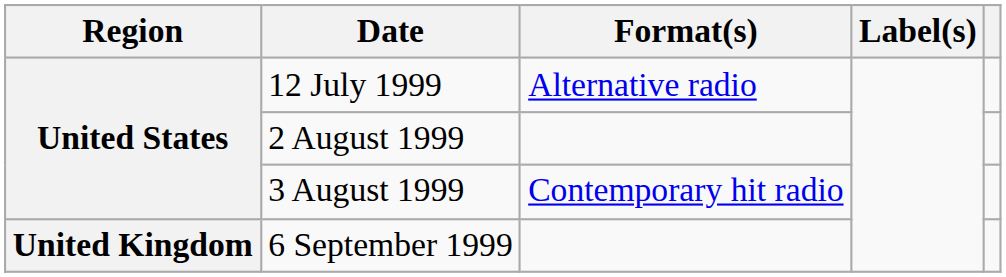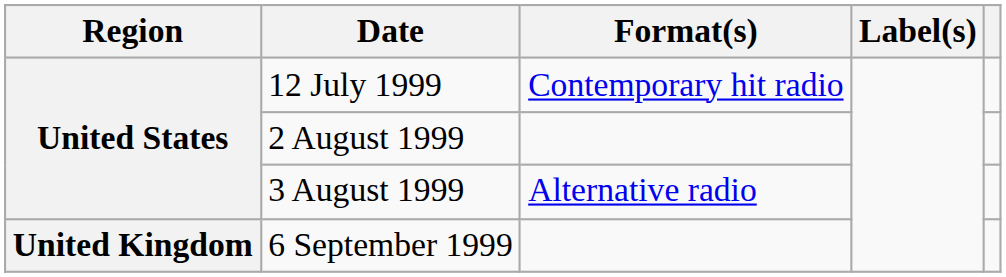(642, 84) Alternative radio -> (686, 84) Contemporary hit radio
(686, 191) Contemporary hit radio -> (642, 191) Alternative radio
